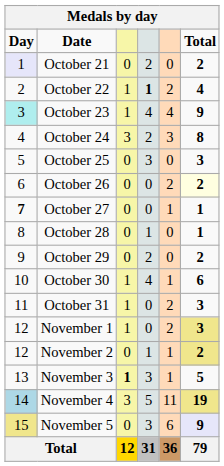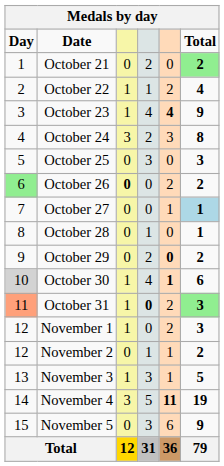(21, 65) lavender background -> (21, 65) no background
(200, 65) no background -> (200, 65) lightgreen background
(149, 89) bold -> (149, 89) normal
(21, 113) paleturquoise background -> (21, 113) no background
(170, 113) normal -> (170, 113) bold
(21, 185) no background -> (21, 185) lightgreen background
(127, 185) normal -> (127, 185) bold
(200, 185) lightyellow background -> (200, 185) no background
(21, 209) bold -> (21, 209) normal
(200, 209) no background -> (200, 209) lightblue background
(170, 257) normal -> (170, 257) bold
(21, 281) no background -> (21, 281) lightgrey background
(170, 281) normal -> (170, 281) bold
(21, 305) no background -> (21, 305) lightsalmon background
(149, 305) normal -> (149, 305) bold
(200, 305) no background -> (200, 305) lightgreen background
(200, 329) khaki background -> (200, 329) no background
(200, 353) khaki background -> (200, 353) no background
(127, 377) bold -> (127, 377) normal
(21, 401) lightblue background -> (21, 401) no background
(170, 401) normal -> (170, 401) bold
(200, 401) khaki background -> (200, 401) no background
(21, 425) khaki background -> (21, 425) no background
(200, 425) lavender background -> (200, 425) no background
